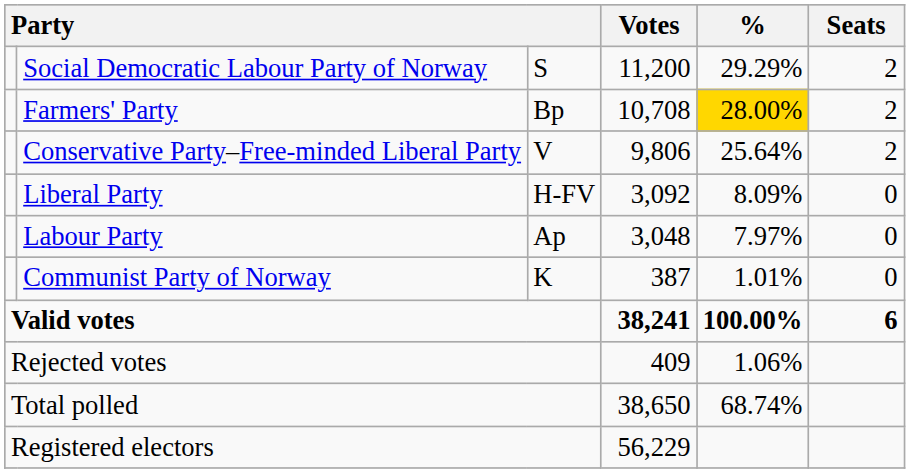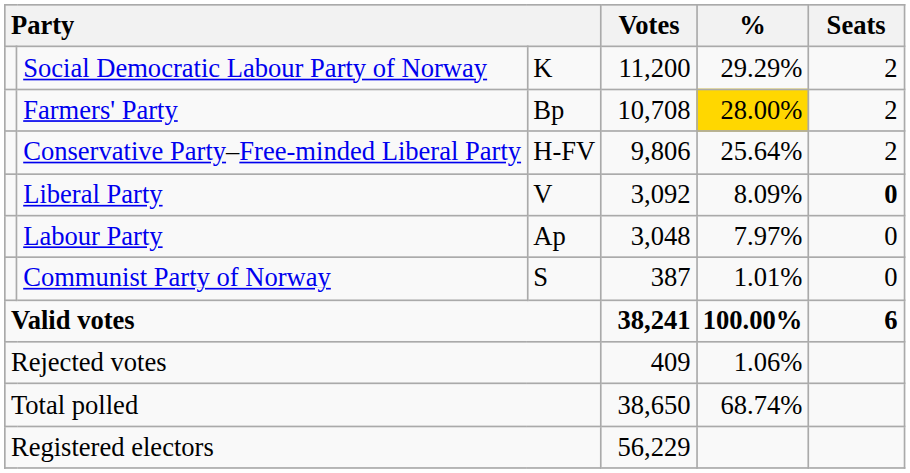(541, 67) S -> (543, 67) K
(543, 151) V -> (564, 151) H-FV
(564, 194) H-FV -> (543, 194) V
(891, 194) normal -> (891, 194) bold
(543, 278) K -> (541, 278) S
